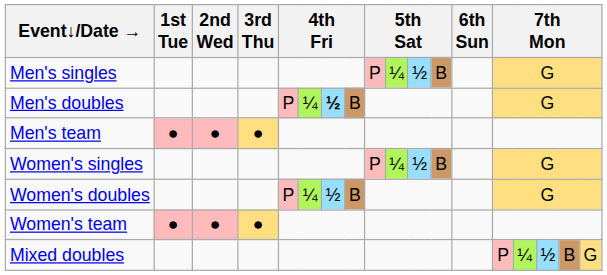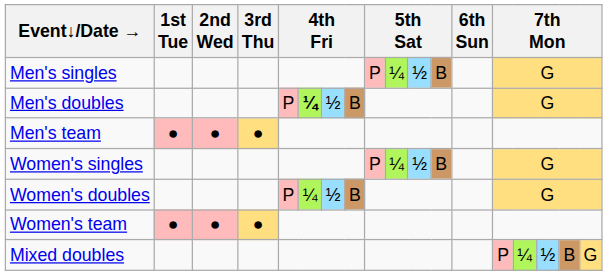(310, 103) normal -> (310, 103) bold
(333, 103) bold -> (333, 103) normal
